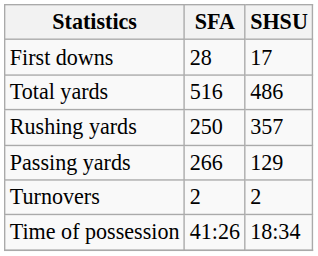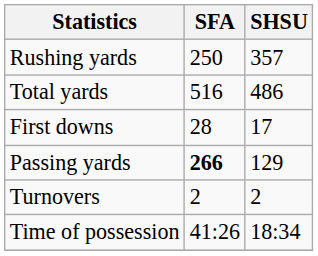rows swapped: (62, 57) <-> (73, 127)
(206, 162) normal -> (206, 162) bold
